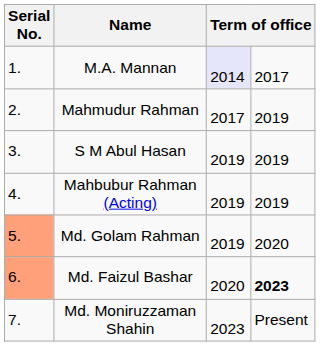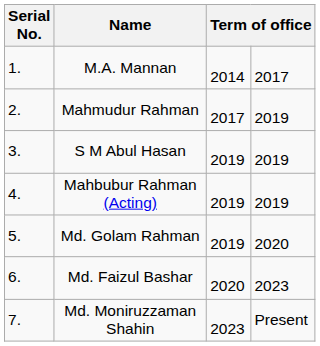(227, 76) lavender background -> (227, 76) no background
(15, 235) lightsalmon background -> (15, 235) no background
(15, 277) lightsalmon background -> (15, 277) no background
(272, 286) bold -> (272, 286) normal
